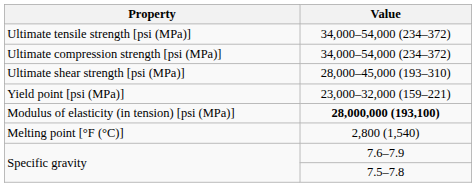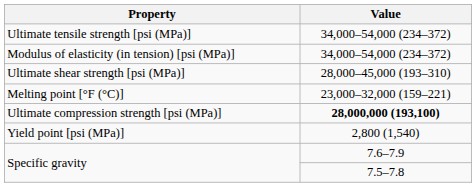(114, 53) Ultimate compression strength [psi (MPa)] -> (121, 53) Modulus of elasticity (in tension) [psi (MPa)]
(66, 93) Yield point [psi (MPa)] -> (65, 93) Melting point [°F (°C)]
(121, 113) Modulus of elasticity (in tension) [psi (MPa)] -> (114, 113) Ultimate compression strength [psi (MPa)]
(65, 133) Melting point [°F (°C)] -> (66, 133) Yield point [psi (MPa)]
